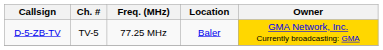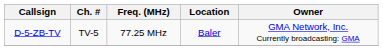(308, 32) gold background -> (308, 32) no background
